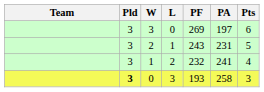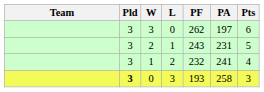(197, 29) 269 -> (197, 29) 262
